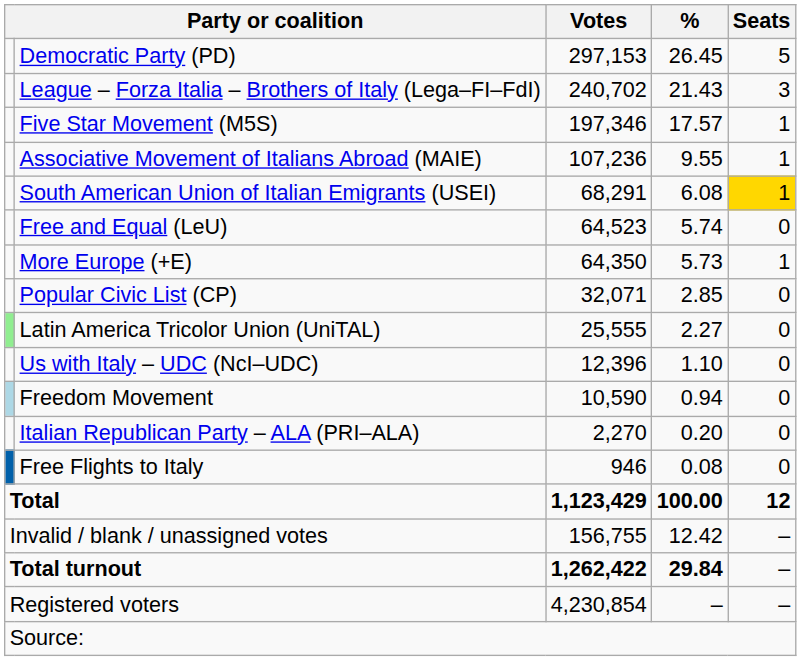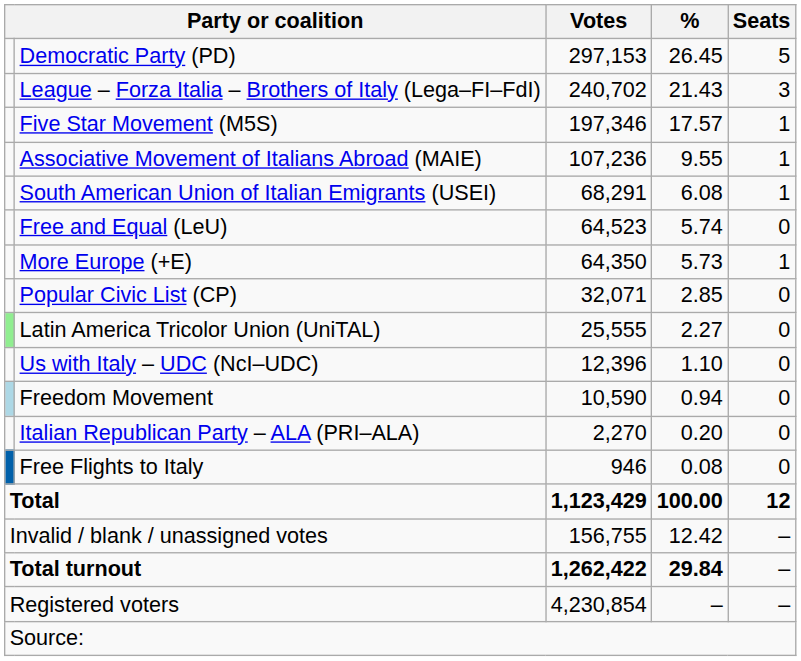(784, 192) gold background -> (784, 192) no background
